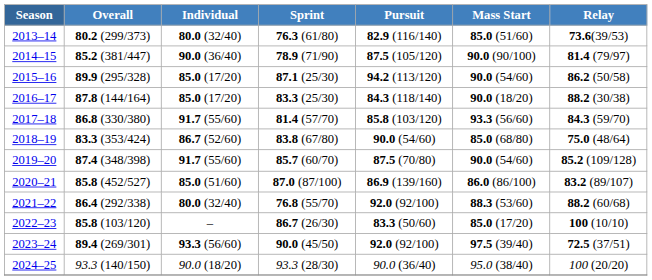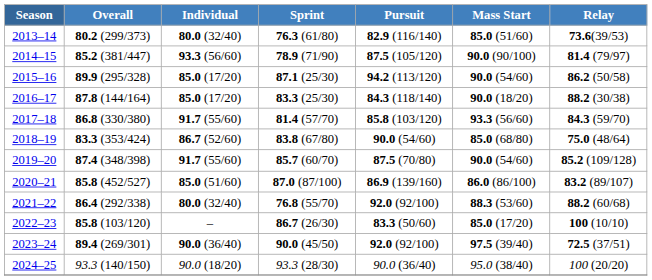(210, 56) 90.0 (36/40) -> (210, 56) 93.3 (56/60)
(210, 243) 93.3 (56/60) -> (210, 243) 90.0 (36/40)
